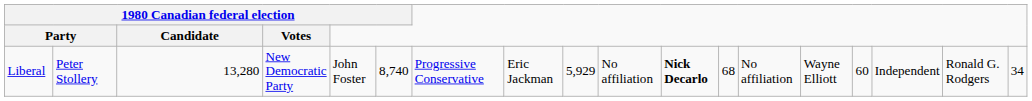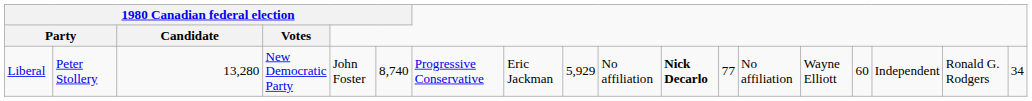(728, 71) 68 -> (728, 71) 77
